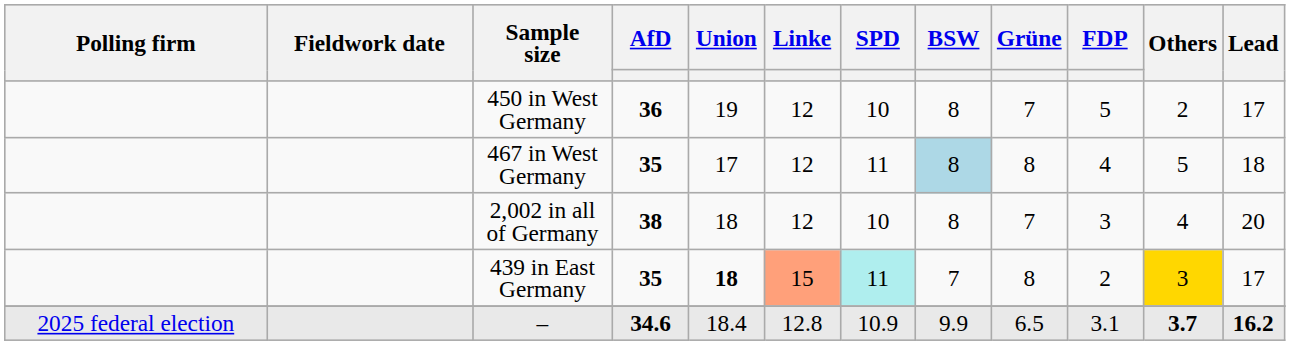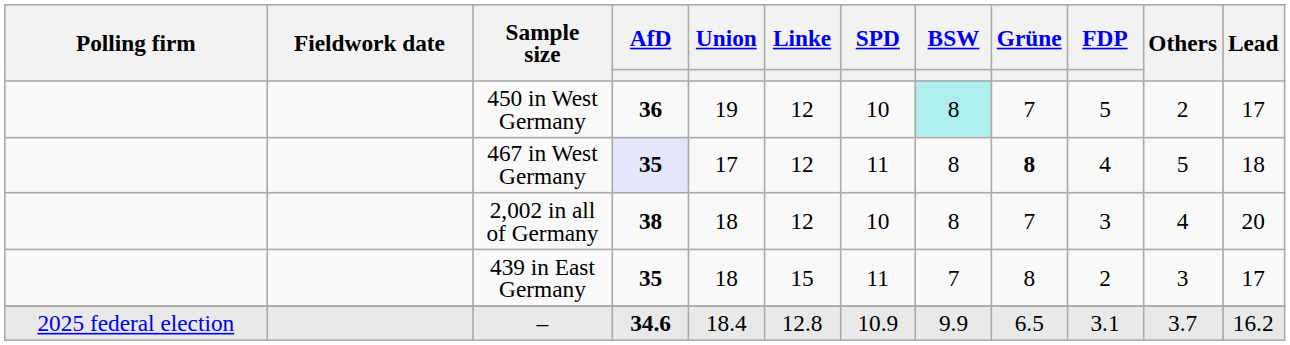(954, 109) no background -> (954, 109) paleturquoise background
(651, 165) no background -> (651, 165) lavender background
(954, 165) lightblue background -> (954, 165) no background
(1029, 165) normal -> (1029, 165) bold
(726, 278) bold -> (726, 278) normal
(802, 278) lightsalmon background -> (802, 278) no background
(878, 278) paleturquoise background -> (878, 278) no background
(1183, 278) gold background -> (1183, 278) no background
(1183, 323) bold -> (1183, 323) normal
(1253, 323) bold -> (1253, 323) normal
